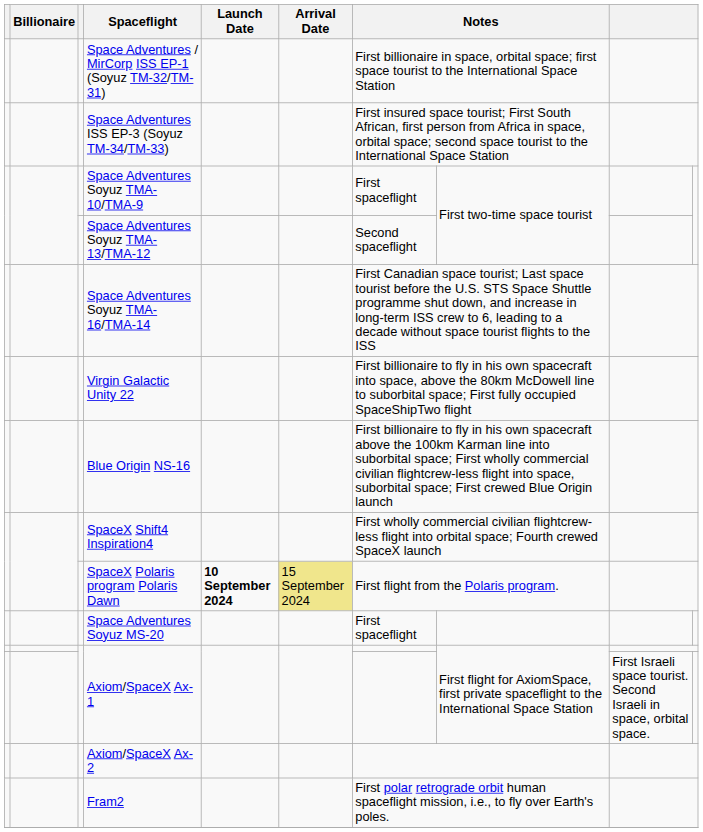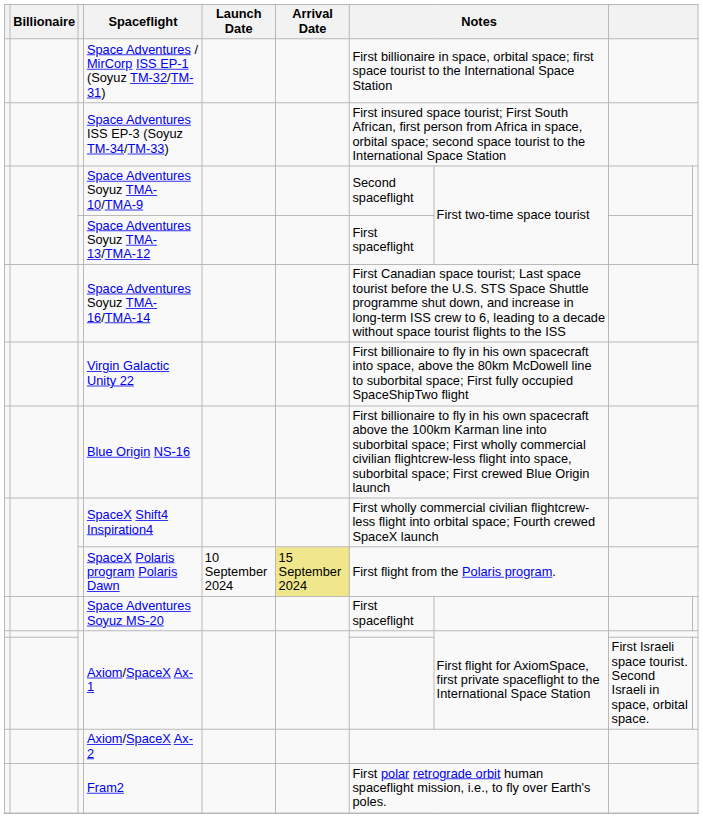(386, 190) First spaceflight -> (383, 190) Second spaceflight
(386, 239) Second spaceflight -> (383, 239) First spaceflight
(237, 586) bold -> (236, 571) normal
